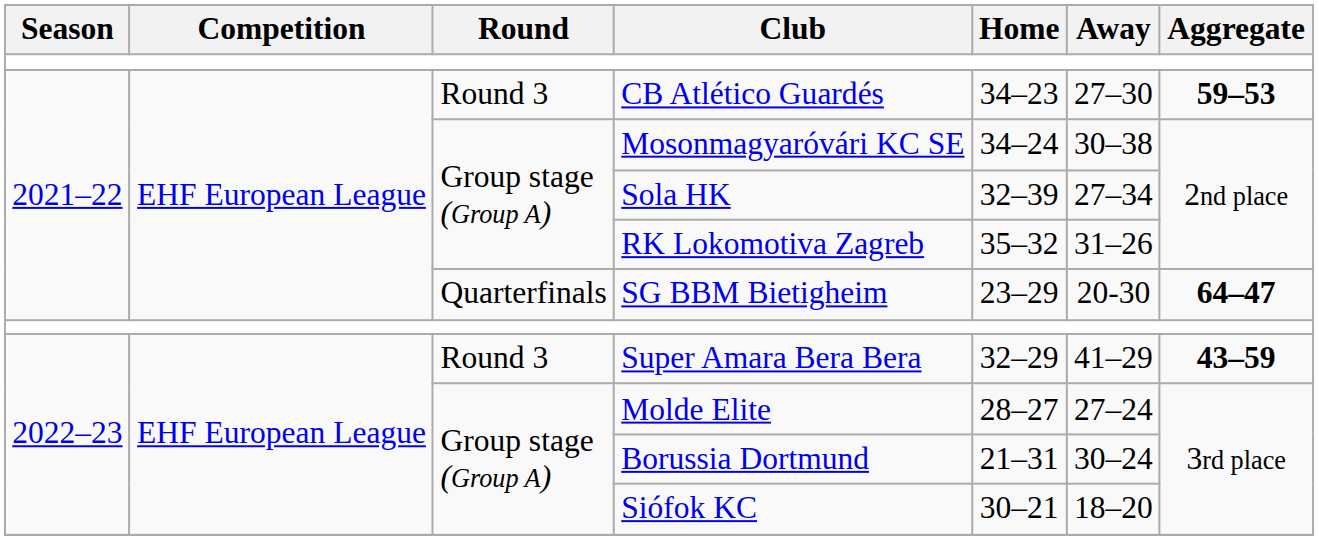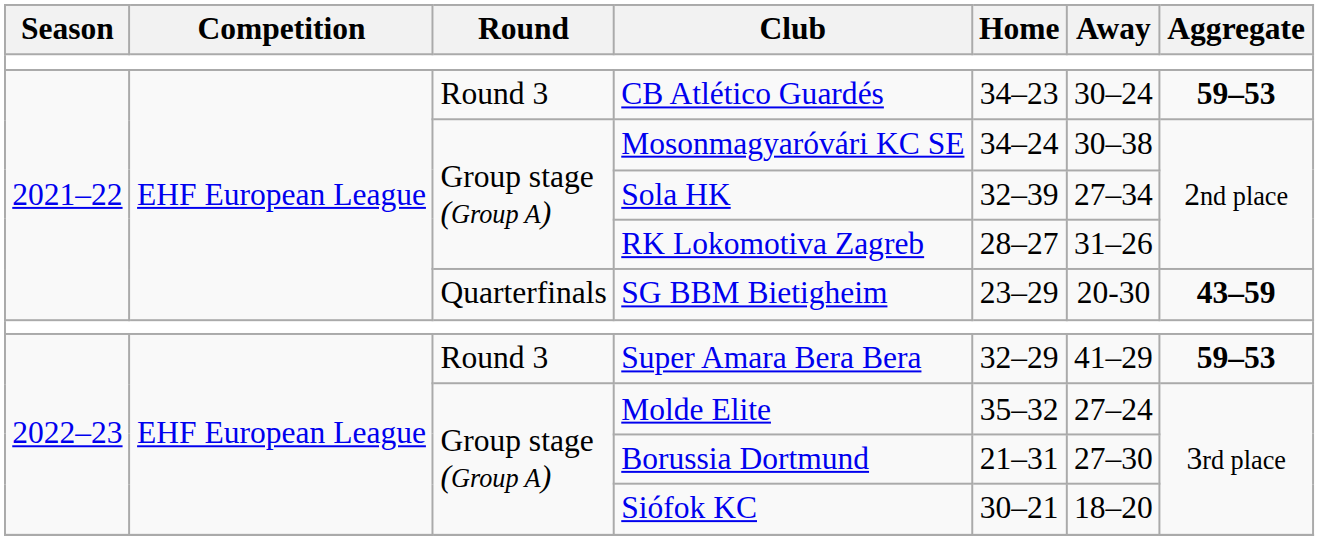(1113, 94) 27–30 -> (1113, 94) 30–24
(1019, 243) 35–32 -> (1019, 243) 28–27
(1236, 293) 64–47 -> (1236, 293) 43–59
(1236, 358) 43–59 -> (1236, 358) 59–53
(1019, 408) 28–27 -> (1019, 408) 35–32
(1113, 458) 30–24 -> (1113, 458) 27–30
